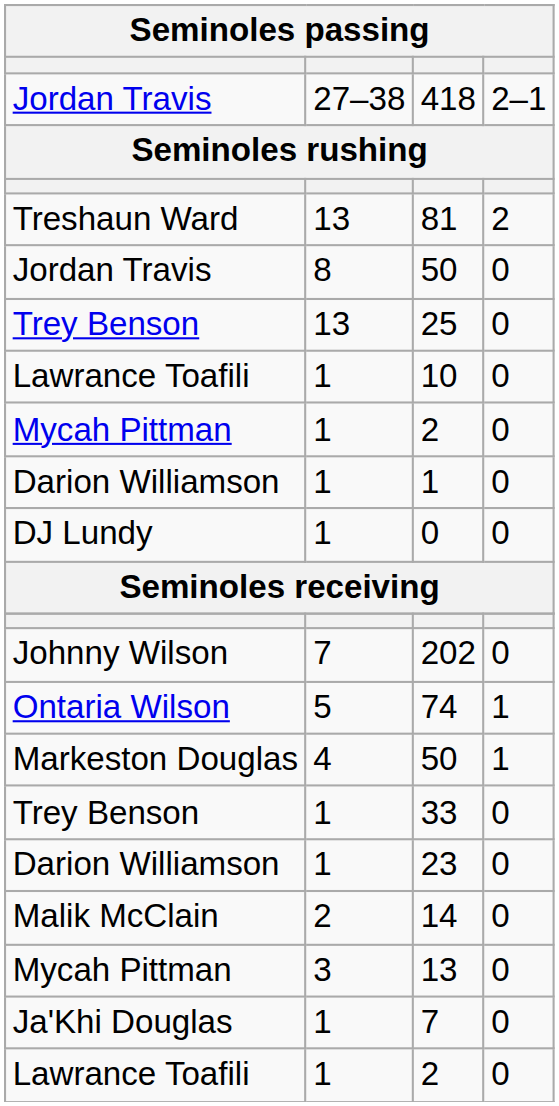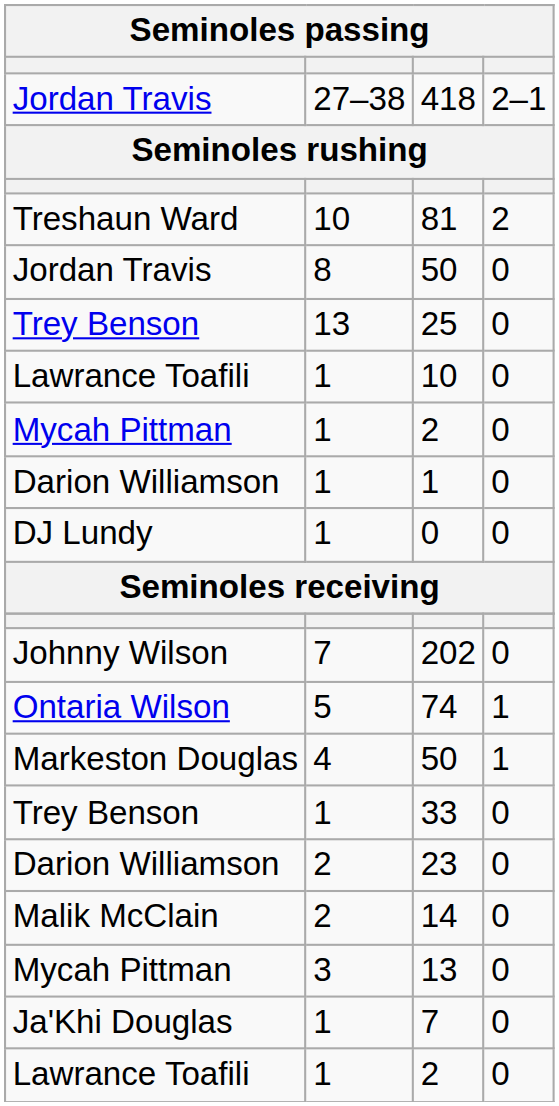(332, 218) 13 -> (332, 218) 10
(322, 864) 1 -> (322, 864) 2
